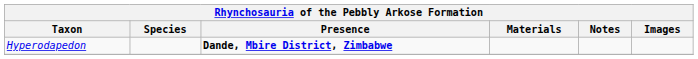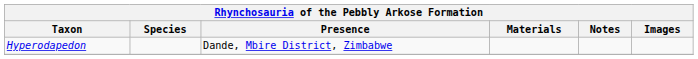(298, 46) bold -> (298, 46) normal
